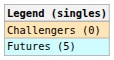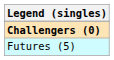(54, 30) normal -> (54, 30) bold
